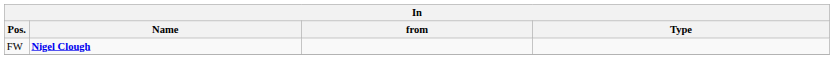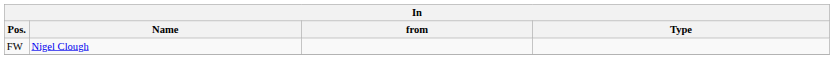(61, 46) bold -> (60, 46) normal
